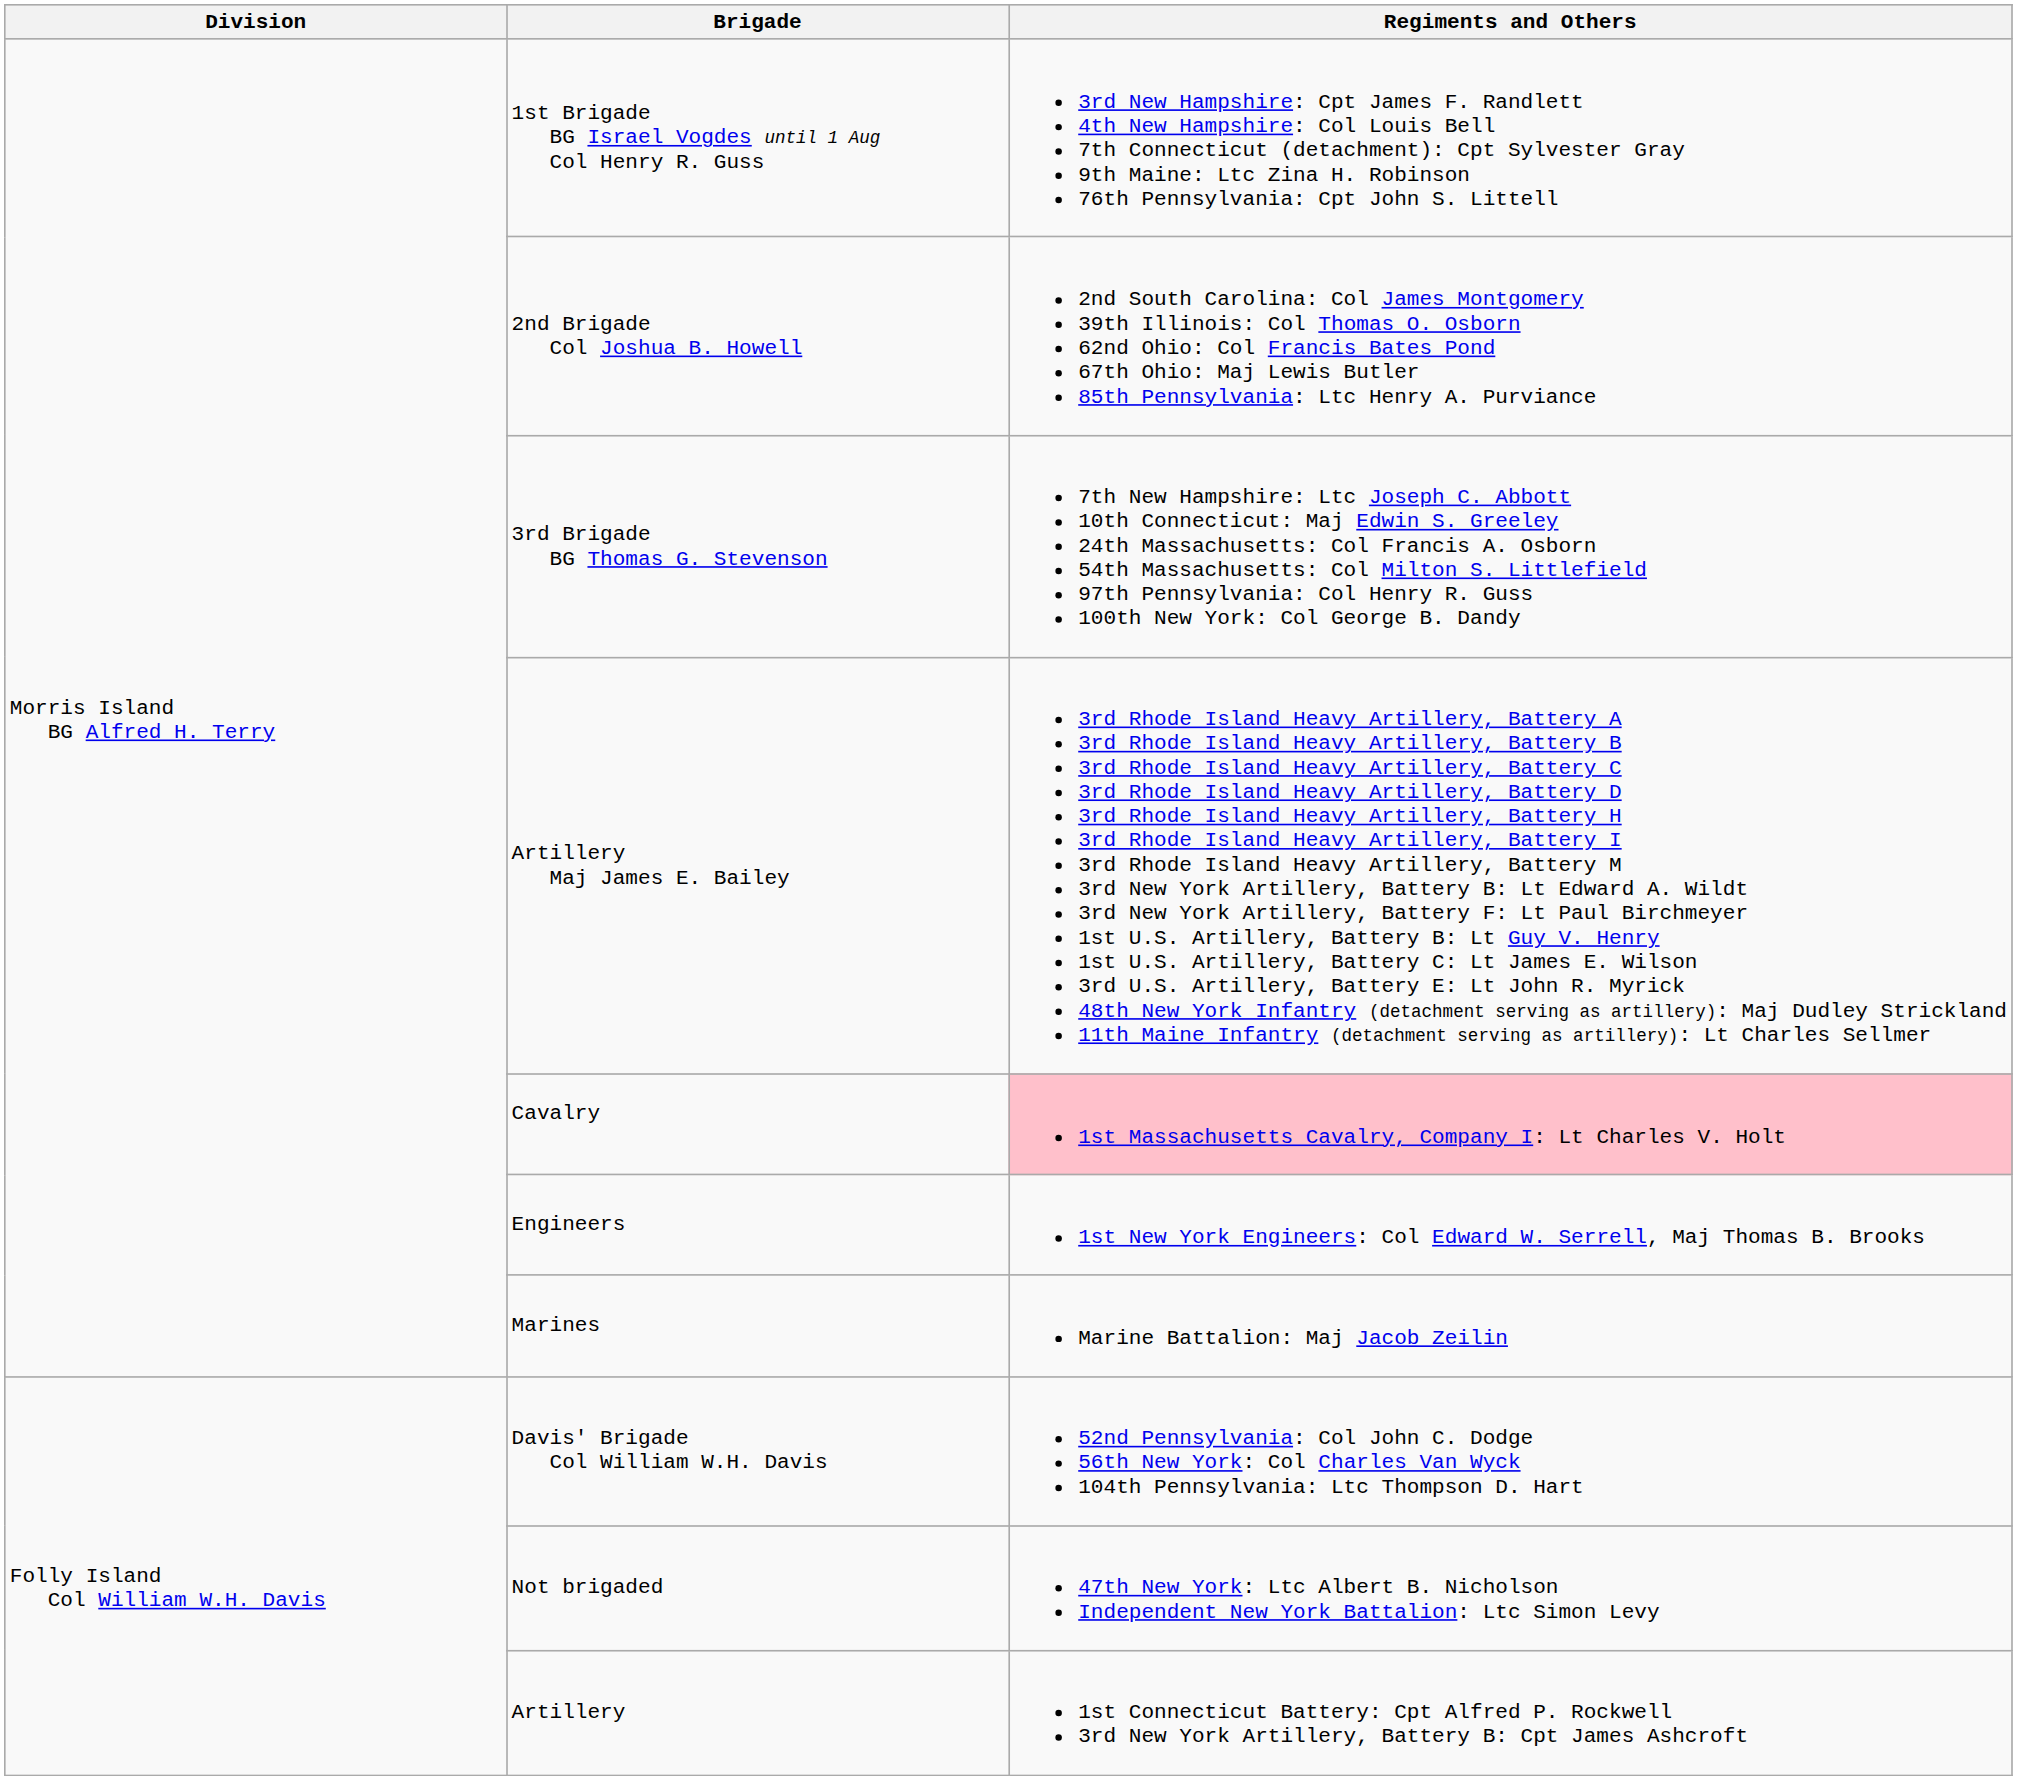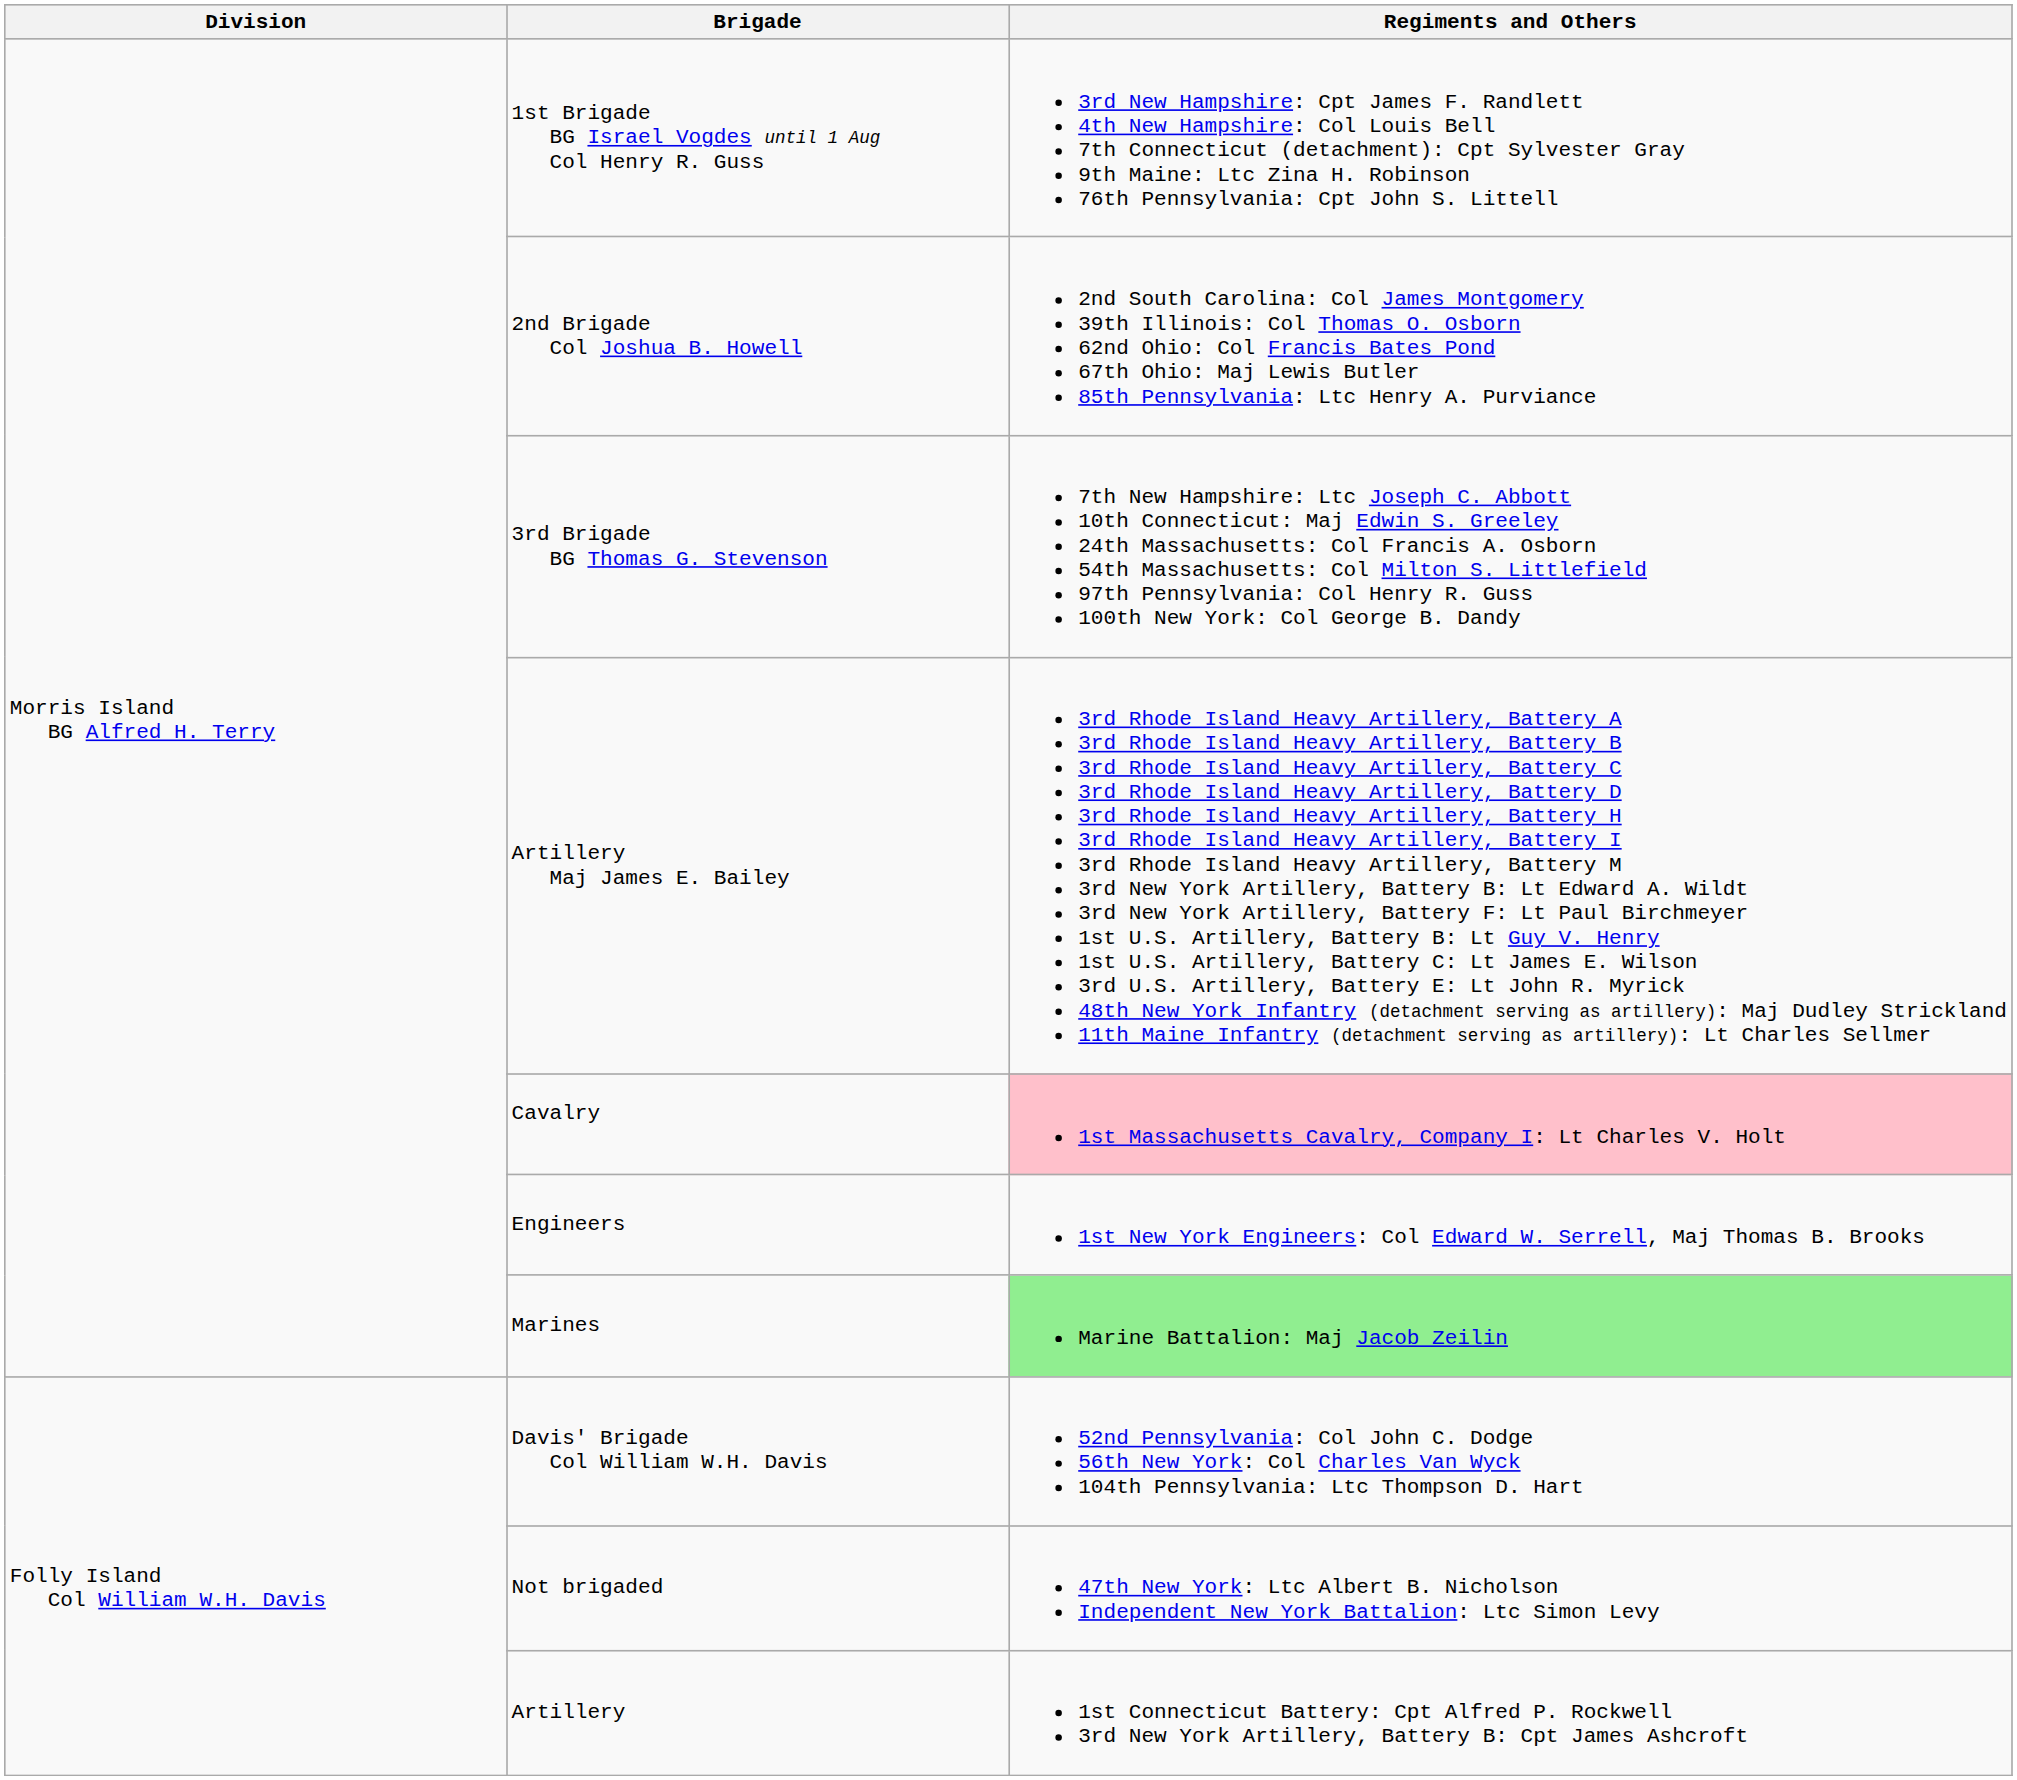(1510, 1338) no background -> (1510, 1338) lightgreen background
